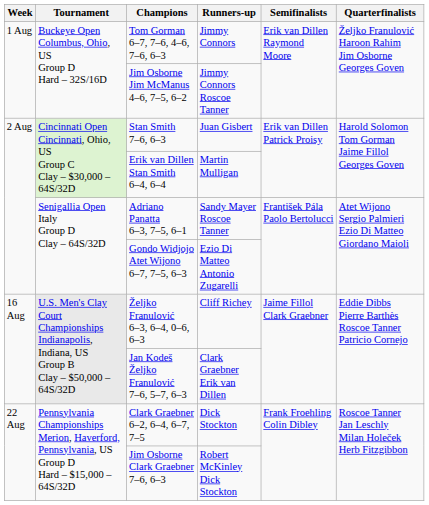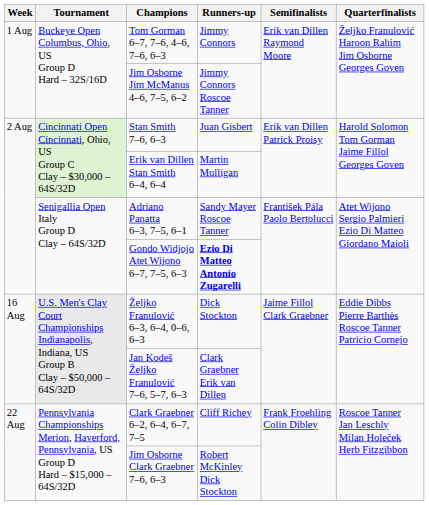(219, 267) normal -> (220, 267) bold
(226, 303) Cliff Richey -> (218, 309) Dick Stockton
(218, 418) Dick Stockton -> (226, 412) Cliff Richey
